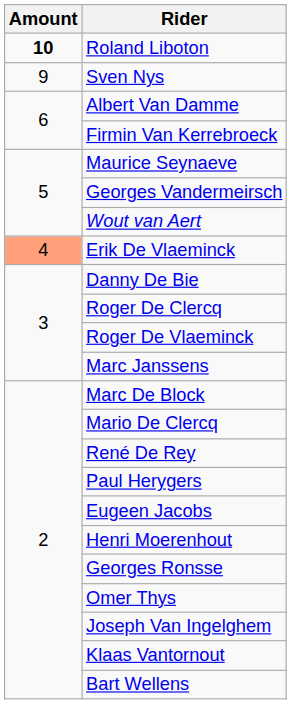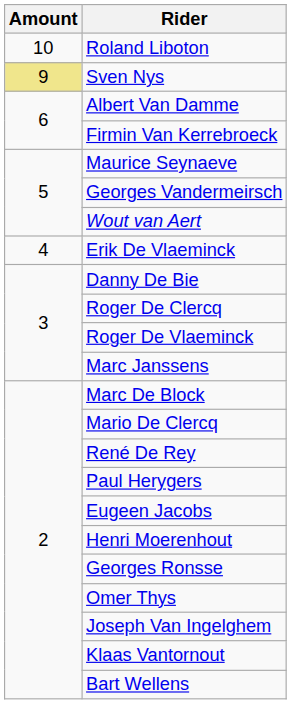(43, 47) bold -> (43, 47) normal
(43, 76) no background -> (43, 76) khaki background
(43, 250) lightsalmon background -> (43, 250) no background
